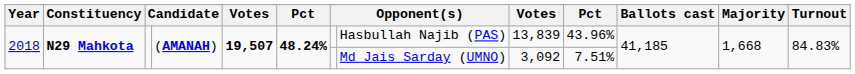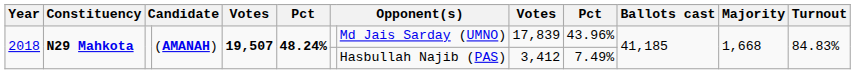(423, 37) Hasbullah Najib (PAS) -> (423, 37) Md Jais Sarday (UMNO)
(536, 37) 13,839 -> (536, 37) 17,839
(423, 58) Md Jais Sarday (UMNO) -> (423, 58) Hasbullah Najib (PAS)
(540, 58) 3,092 -> (540, 58) 3,412
(594, 58) 7.51% -> (594, 58) 7.49%
